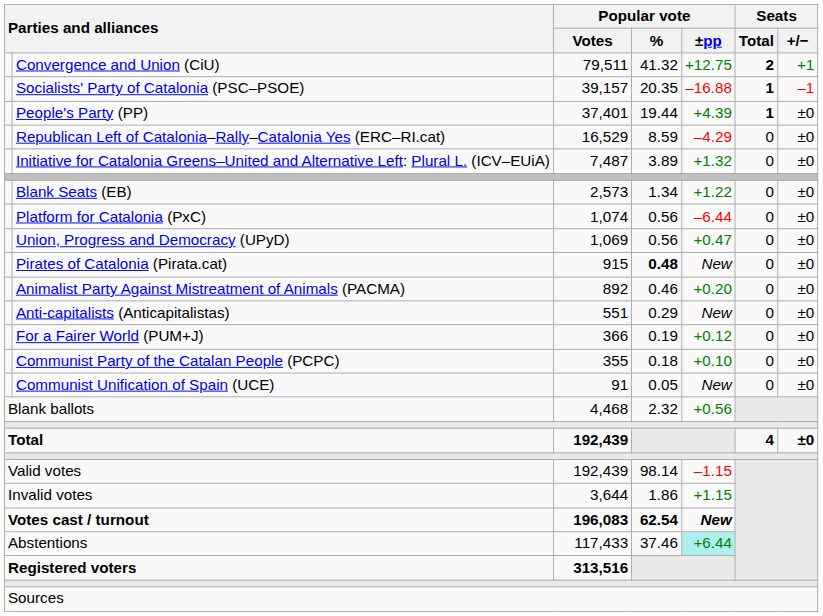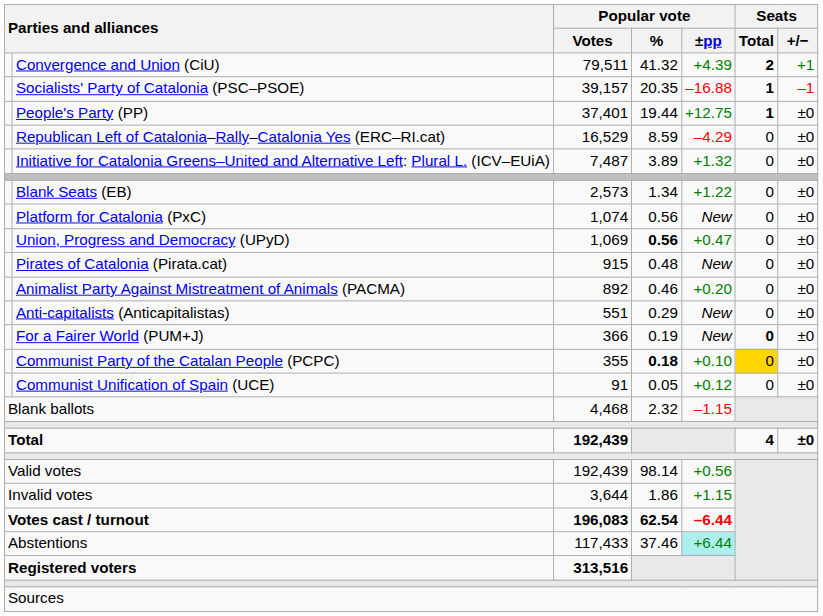(708, 64) +12.75 -> (713, 64) +4.39
(713, 112) +4.39 -> (708, 112) +12.75
(713, 216) –6.44 -> (717, 216) New
(663, 240) normal -> (663, 240) bold
(663, 264) bold -> (663, 264) normal
(713, 336) +0.12 -> (717, 336) New
(770, 336) normal -> (770, 336) bold
(663, 361) normal -> (663, 361) bold
(770, 361) no background -> (770, 361) gold background
(717, 385) New -> (713, 385) +0.12
(713, 409) +0.56 -> (713, 409) –1.15
(713, 471) –1.15 -> (713, 471) +0.56
(716, 519) New -> (713, 519) –6.44
